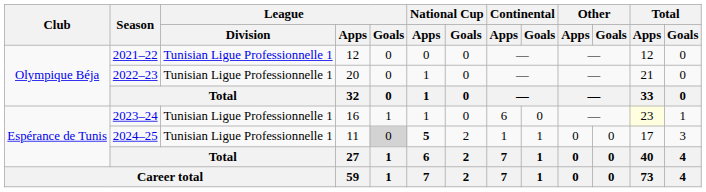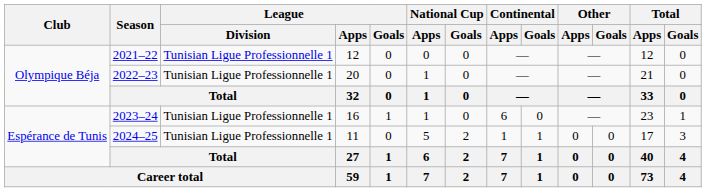(647, 116) lightyellow background -> (647, 116) no background
(389, 136) lightgrey background -> (389, 136) no background
(426, 136) bold -> (426, 136) normal
